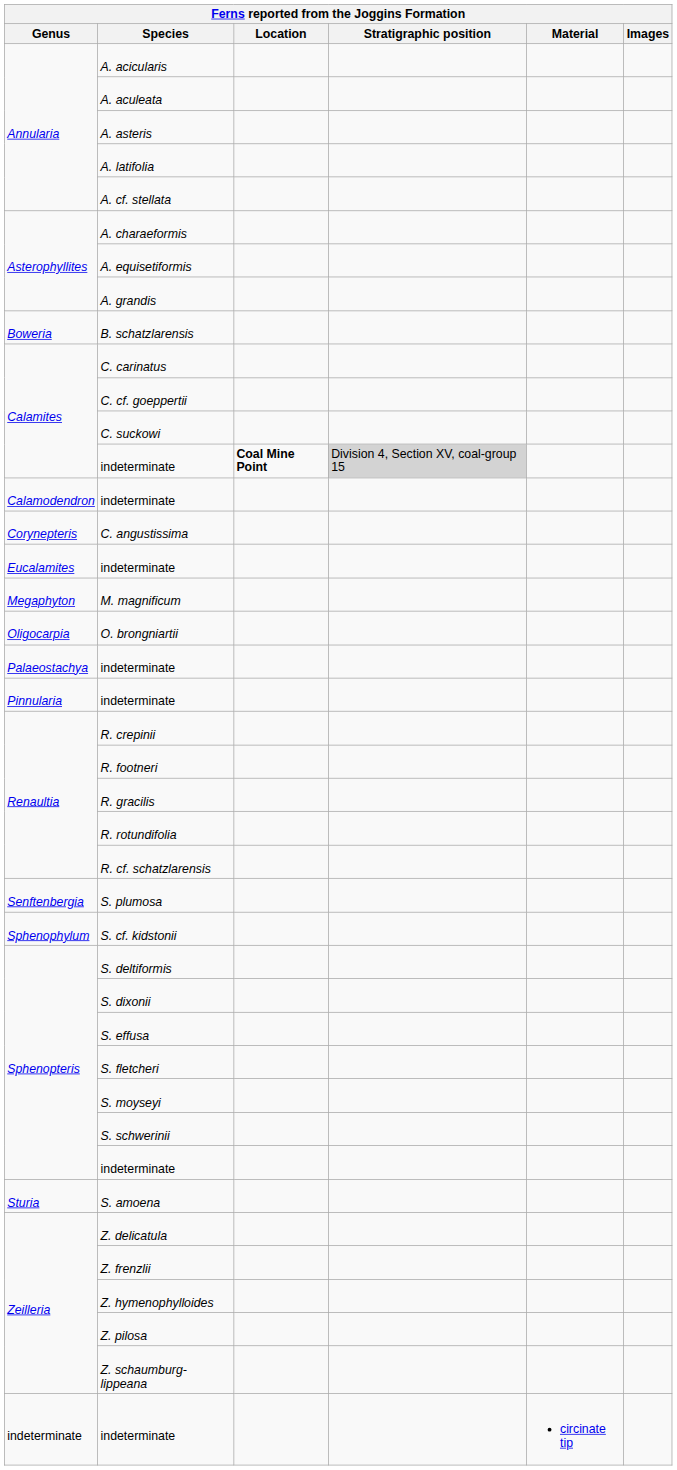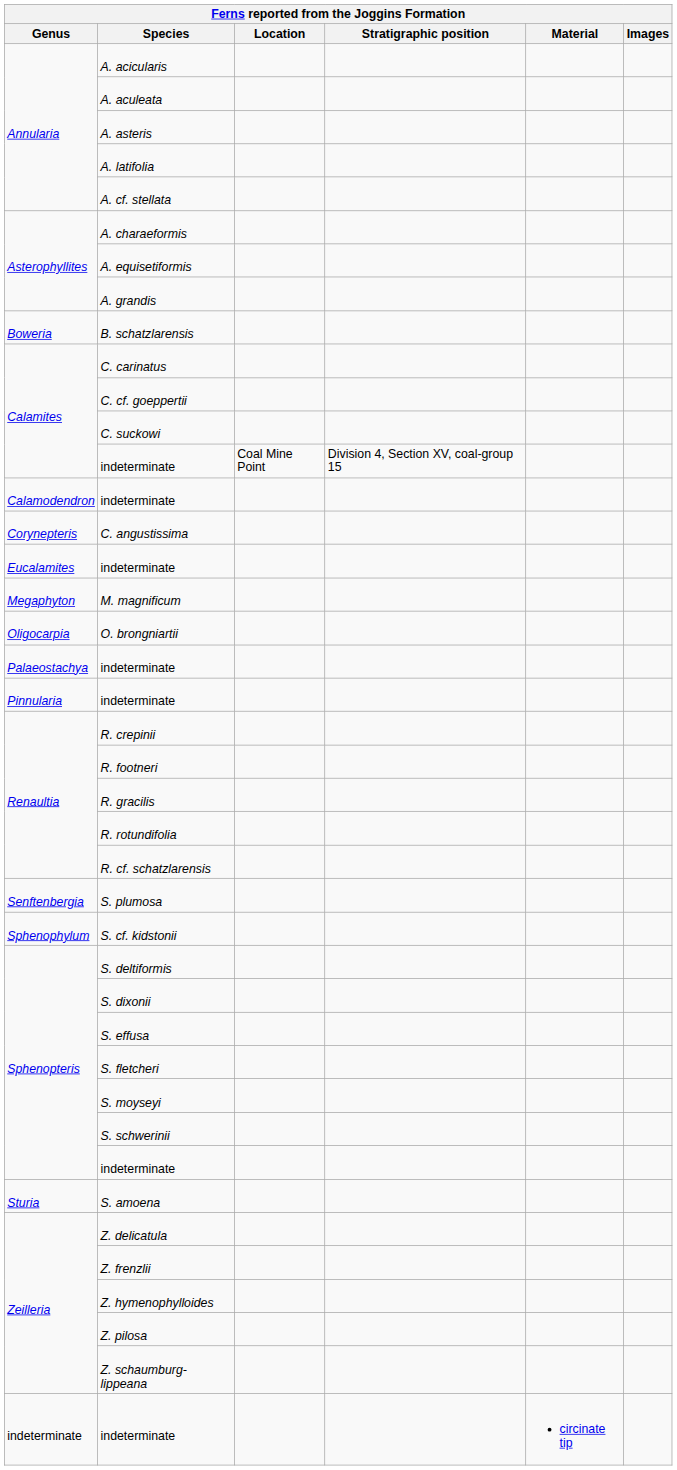(265, 461) bold -> (265, 461) normal
(424, 461) lightgrey background -> (420, 461) no background
